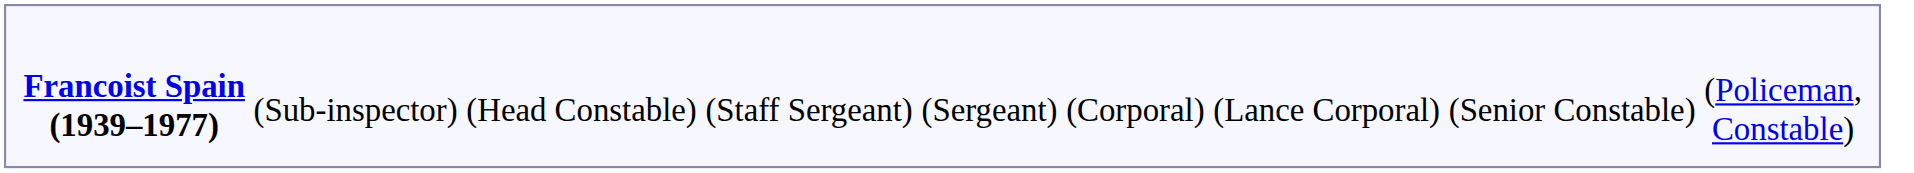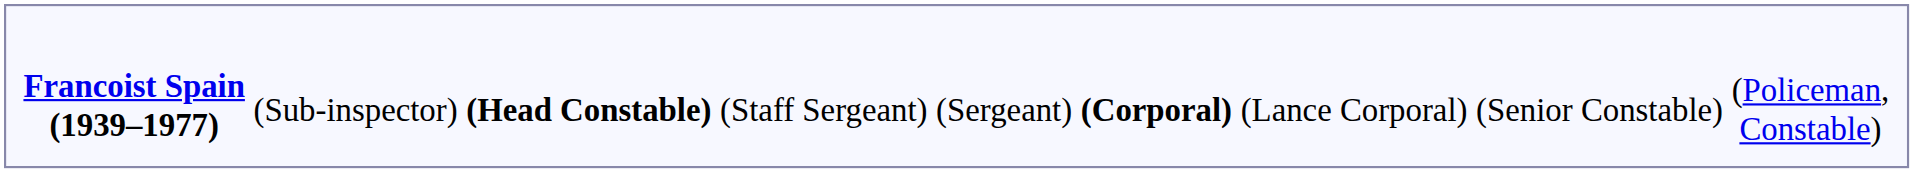(582, 109) normal -> (589, 109) bold
(1135, 109) normal -> (1156, 109) bold
